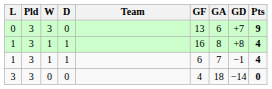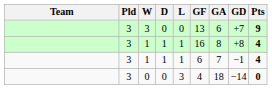columns swapped: (133, 12) <-> (13, 12)
